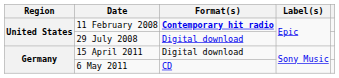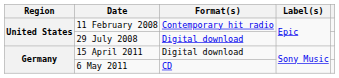(218, 25) bold -> (218, 25) normal
